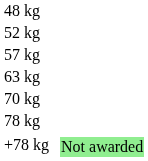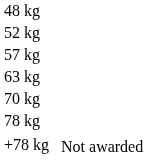(102, 146) lightgreen background -> (102, 146) no background
